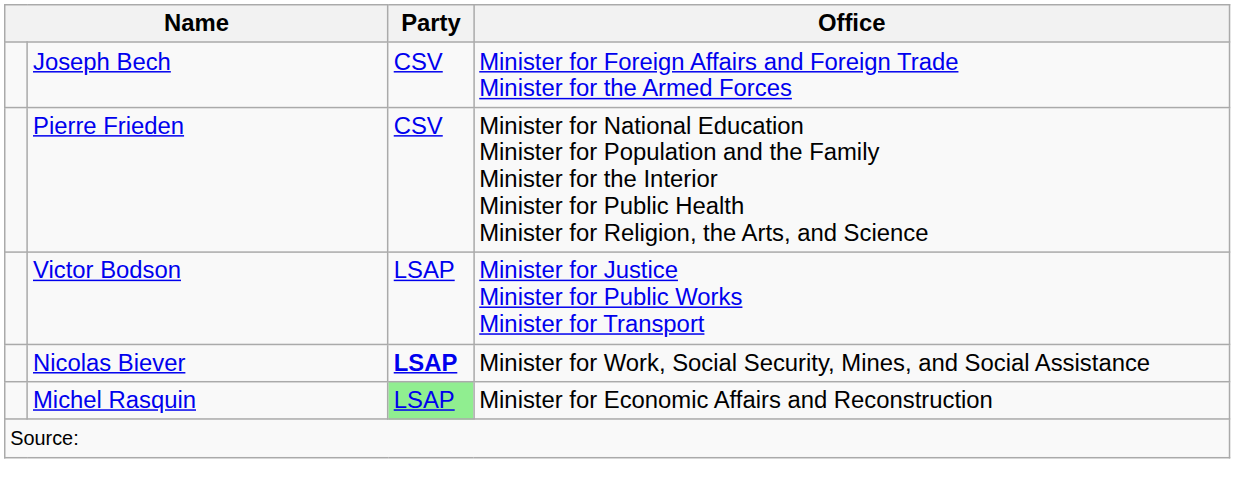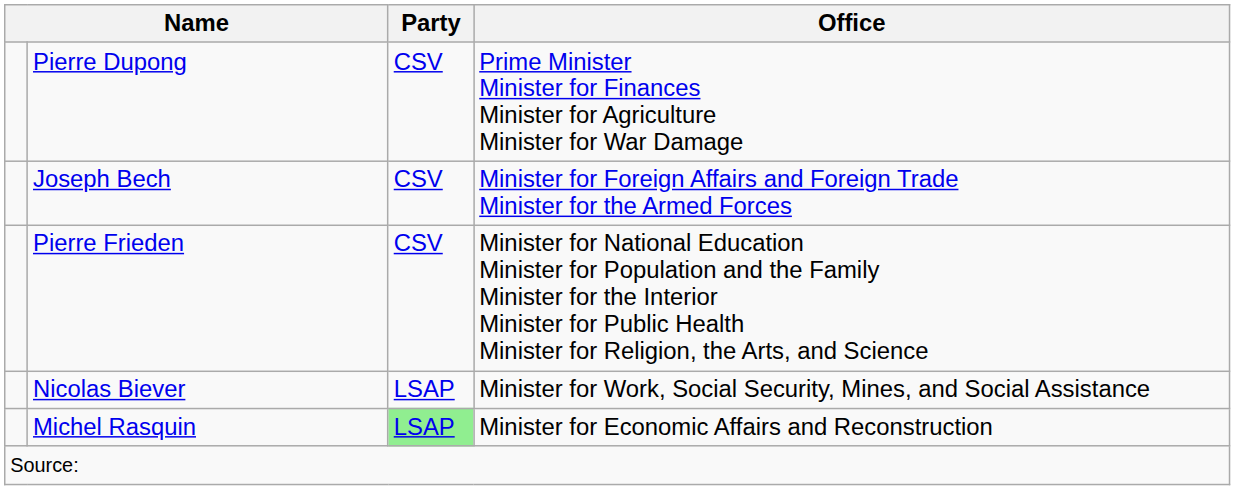+ row: (110, 61)
- row: (107, 270)
(426, 362) bold -> (424, 389) normal
